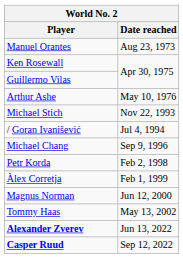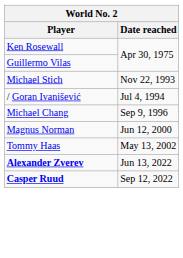- row: (39, 46)
- row: (31, 96)
- row: (29, 162)
- row: (34, 179)
